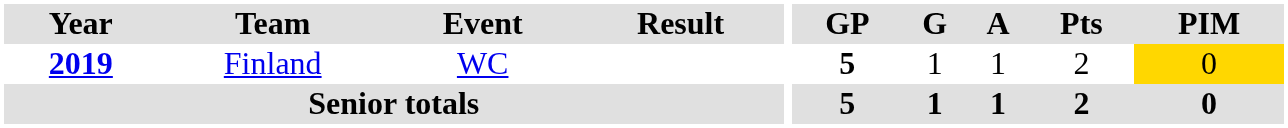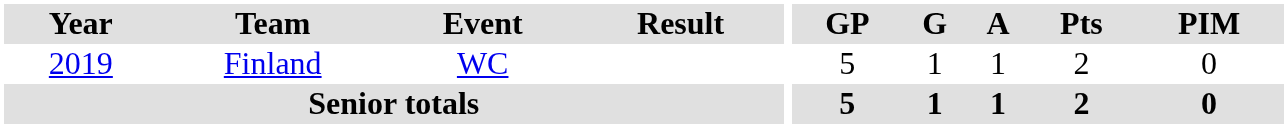(81, 63) bold -> (81, 63) normal
(847, 63) bold -> (847, 63) normal
(1209, 63) gold background -> (1209, 63) no background
